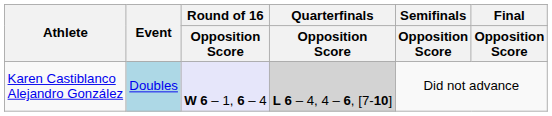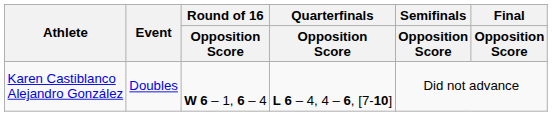(154, 87) lightblue background -> (154, 87) no background
(225, 101) lavender background -> (225, 101) no background
(332, 101) lightgrey background -> (332, 101) no background
